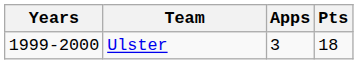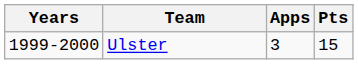(328, 46) 18 -> (328, 46) 15
